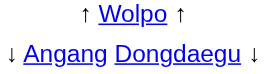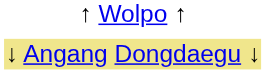(133, 53) no background -> (133, 53) khaki background
